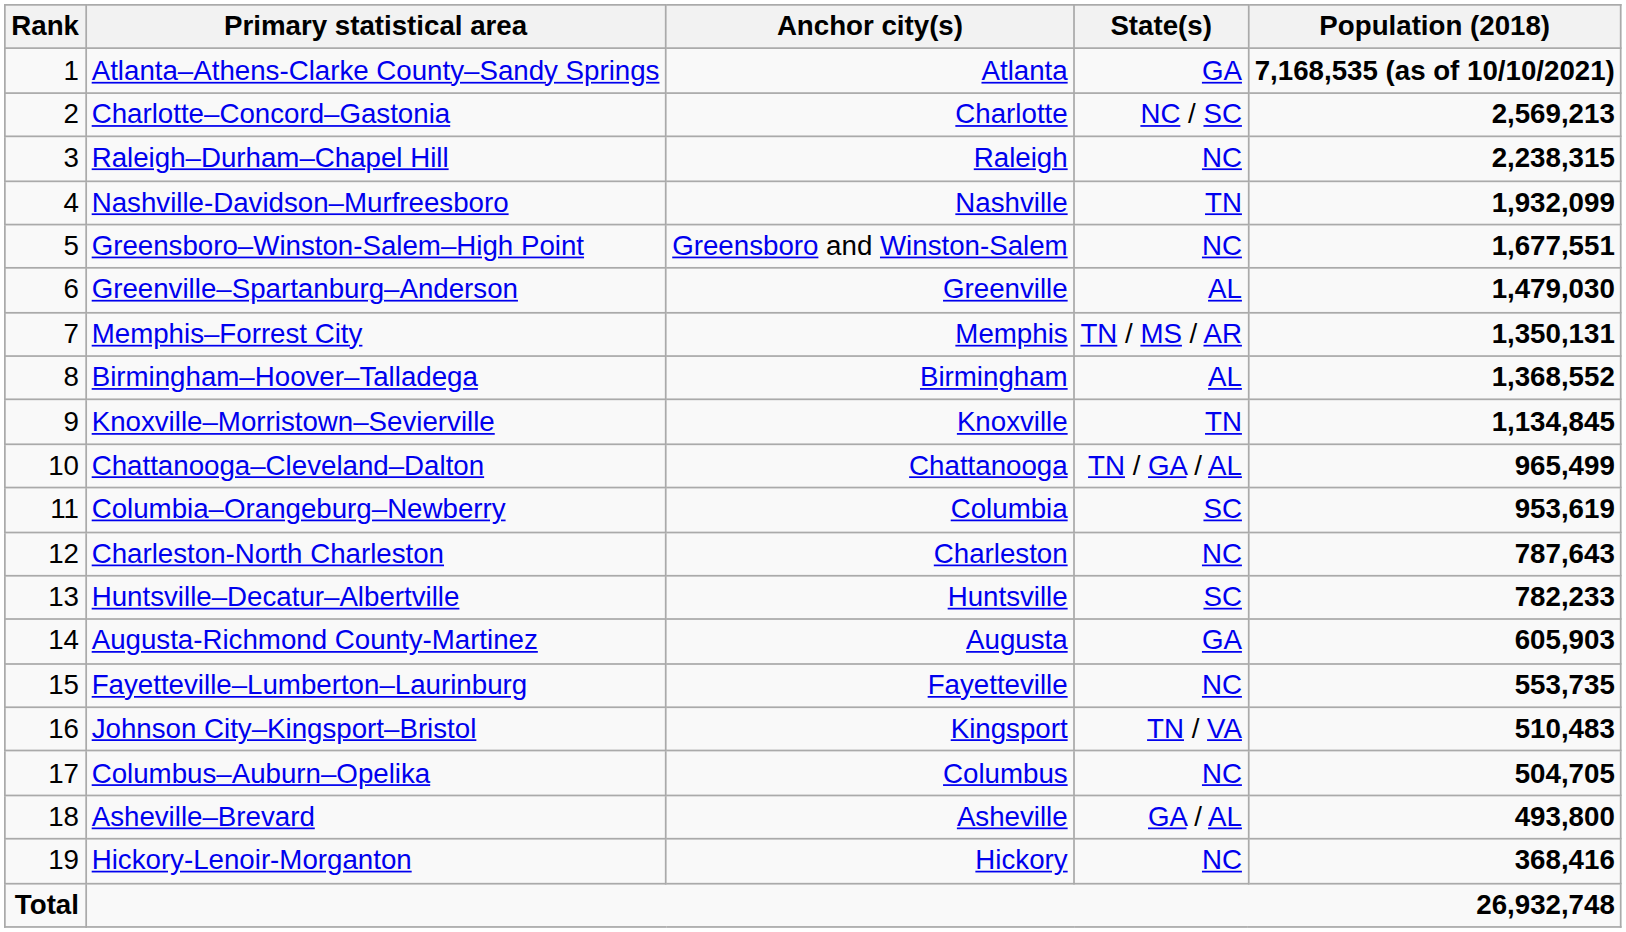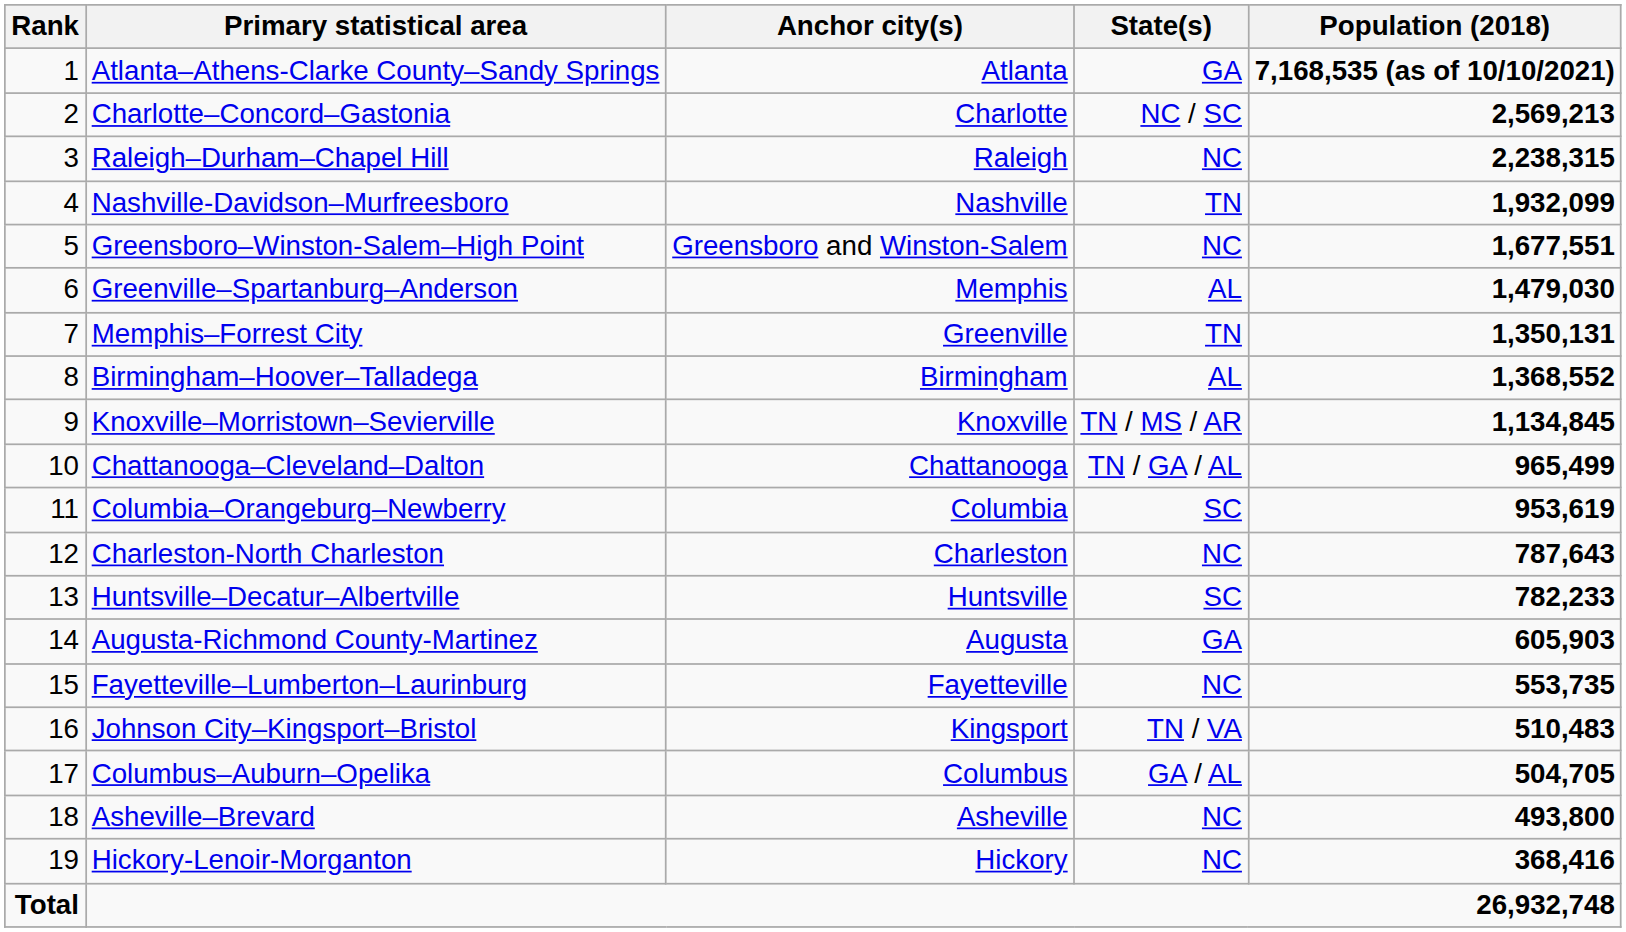(1005, 289) Greenville -> (1012, 289) Memphis
(1012, 333) Memphis -> (1005, 333) Greenville
(1161, 333) TN / MS / AR -> (1223, 333) TN
(1223, 421) TN -> (1161, 421) TN / MS / AR
(1222, 772) NC -> (1195, 772) GA / AL
(1195, 816) GA / AL -> (1222, 816) NC
